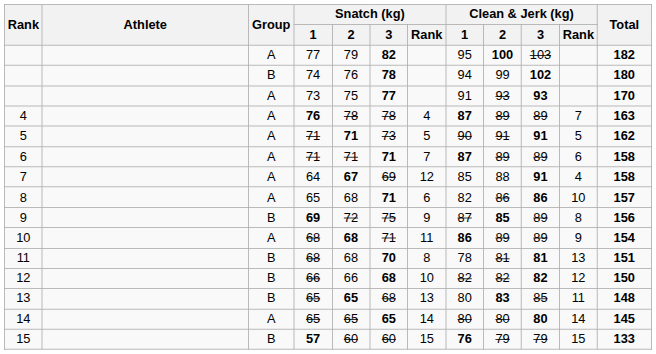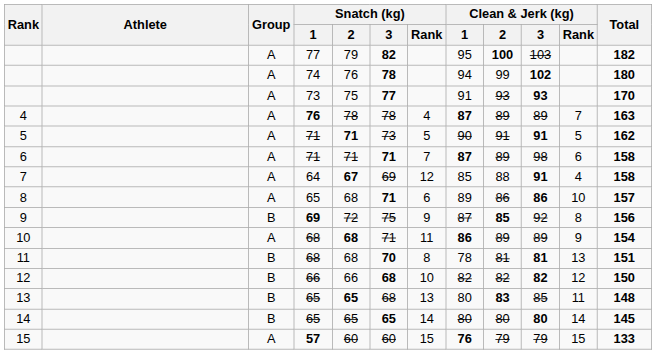(271, 75) B -> (271, 75) A
(540, 156) 89 -> (540, 156) 98
(465, 197) 82 -> (465, 197) 89
(540, 217) 89 -> (540, 217) 92
(271, 319) A -> (271, 319) B
(271, 339) B -> (271, 339) A
